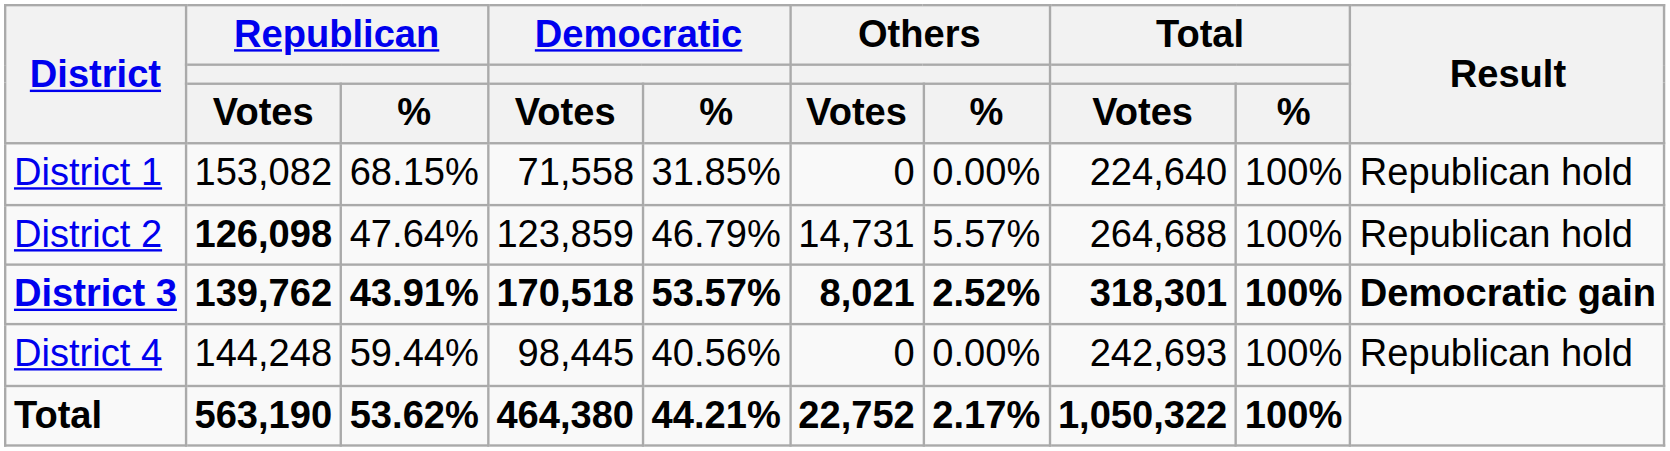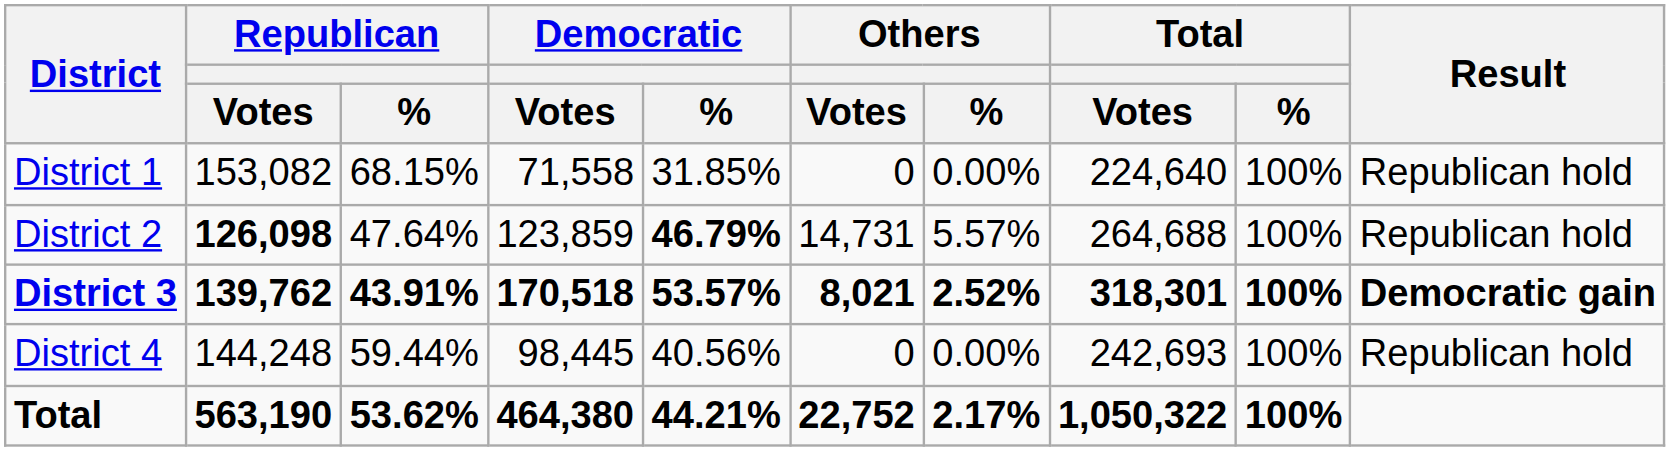(716, 233) normal -> (716, 233) bold
